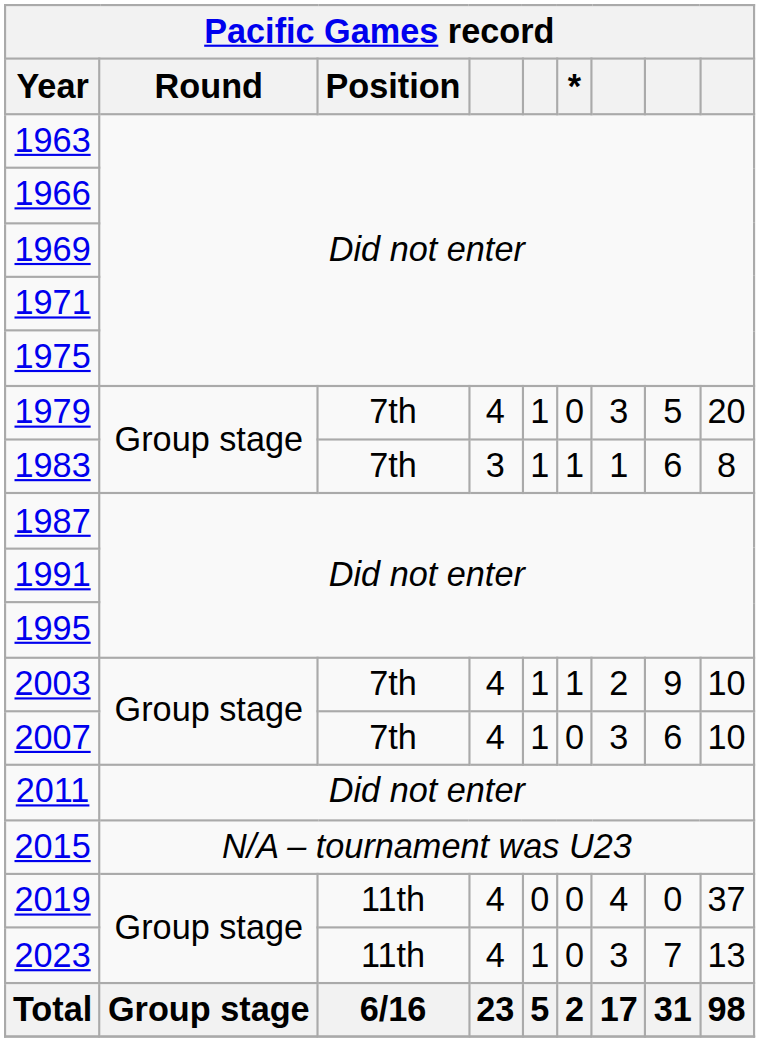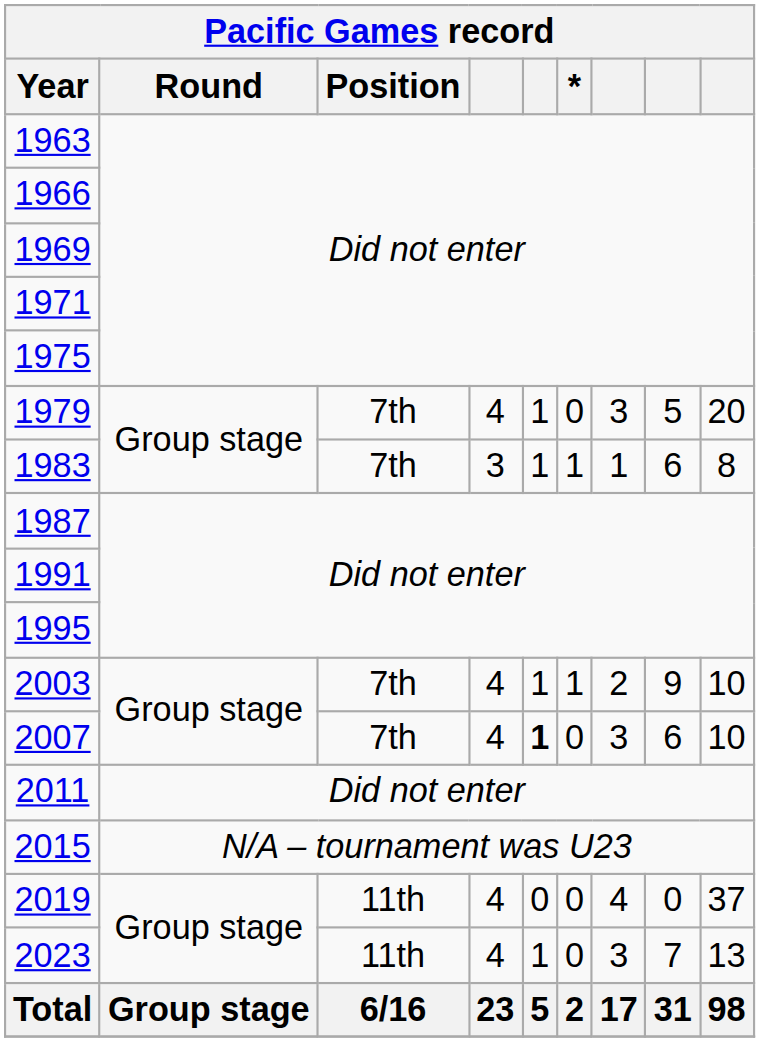(540, 737) normal -> (540, 737) bold
